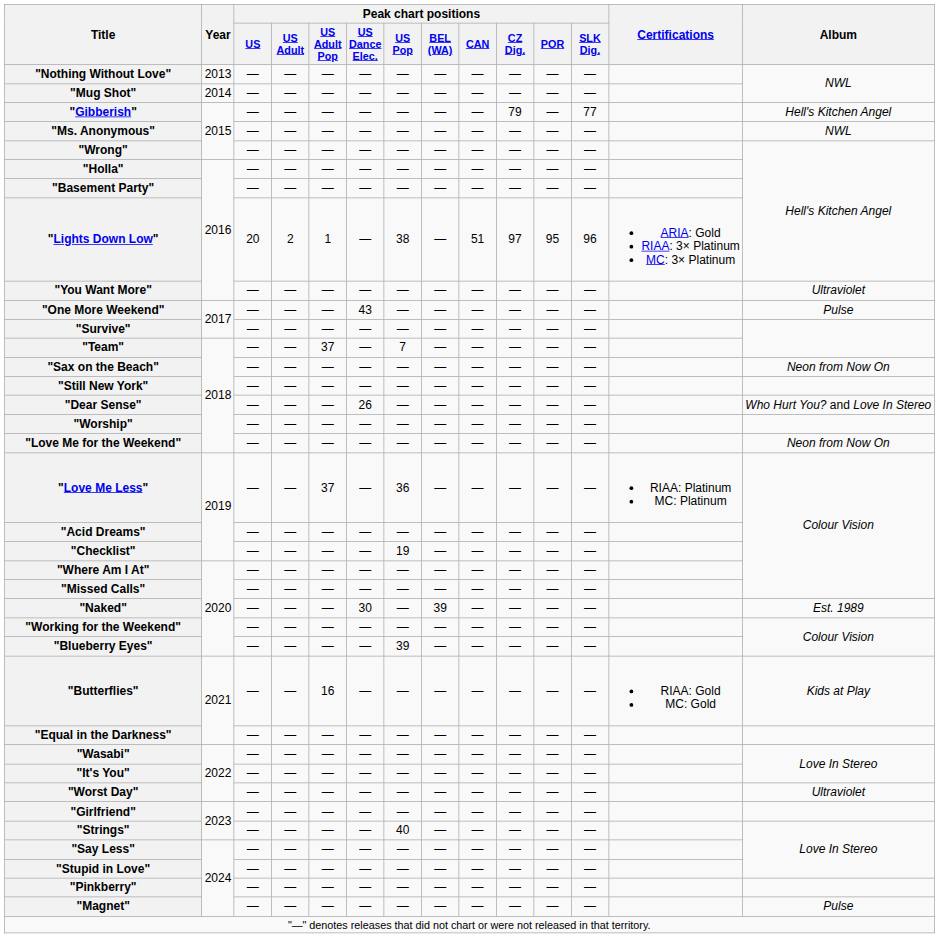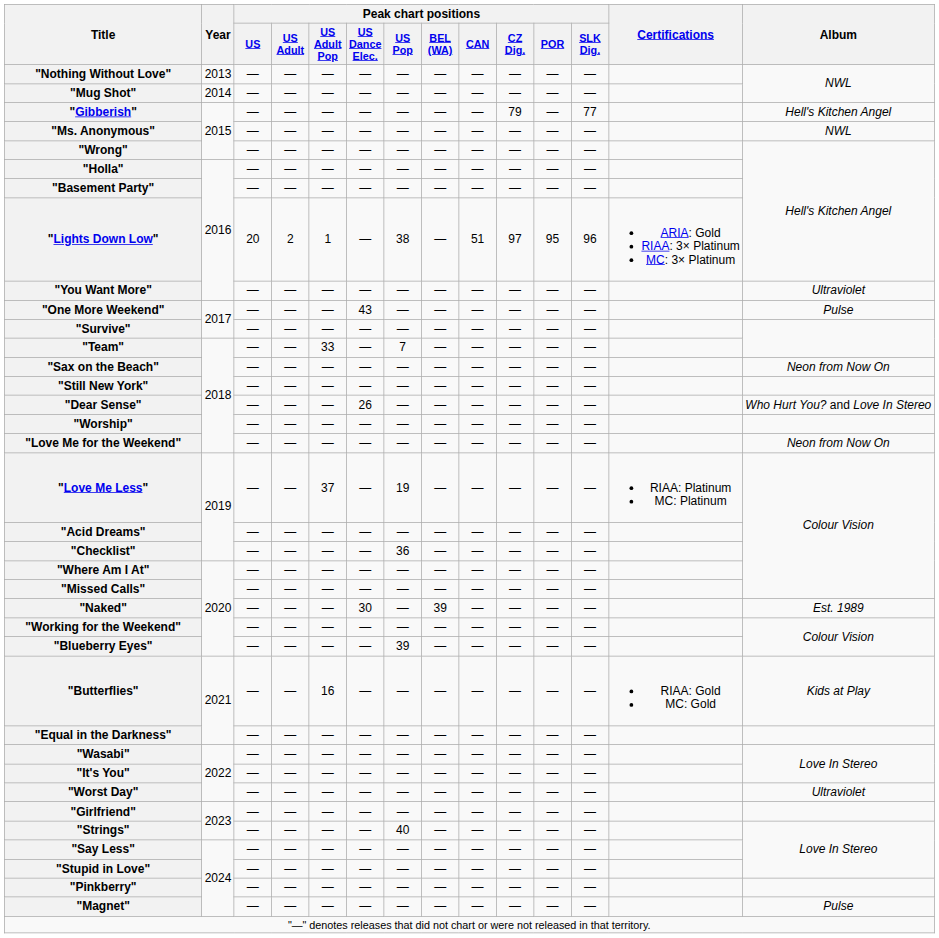(328, 347) 37 -> (328, 347) 33
(403, 487) 36 -> (403, 487) 19
(403, 551) 19 -> (403, 551) 36
